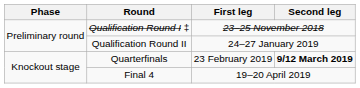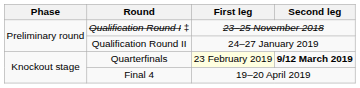(233, 59) no background -> (233, 59) lightyellow background
